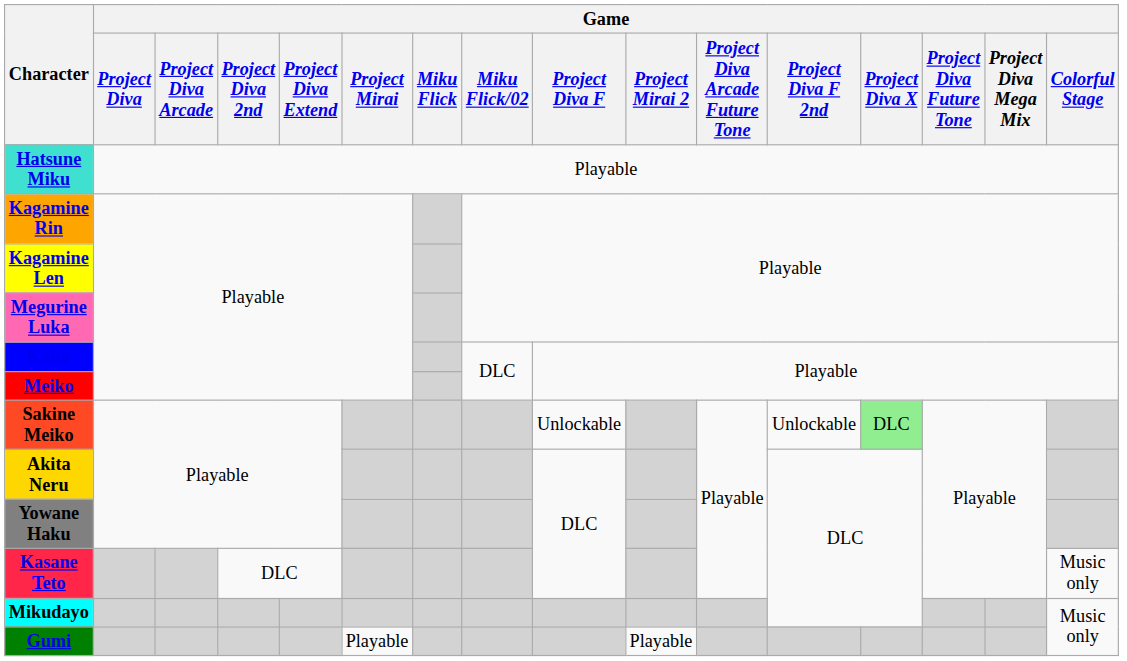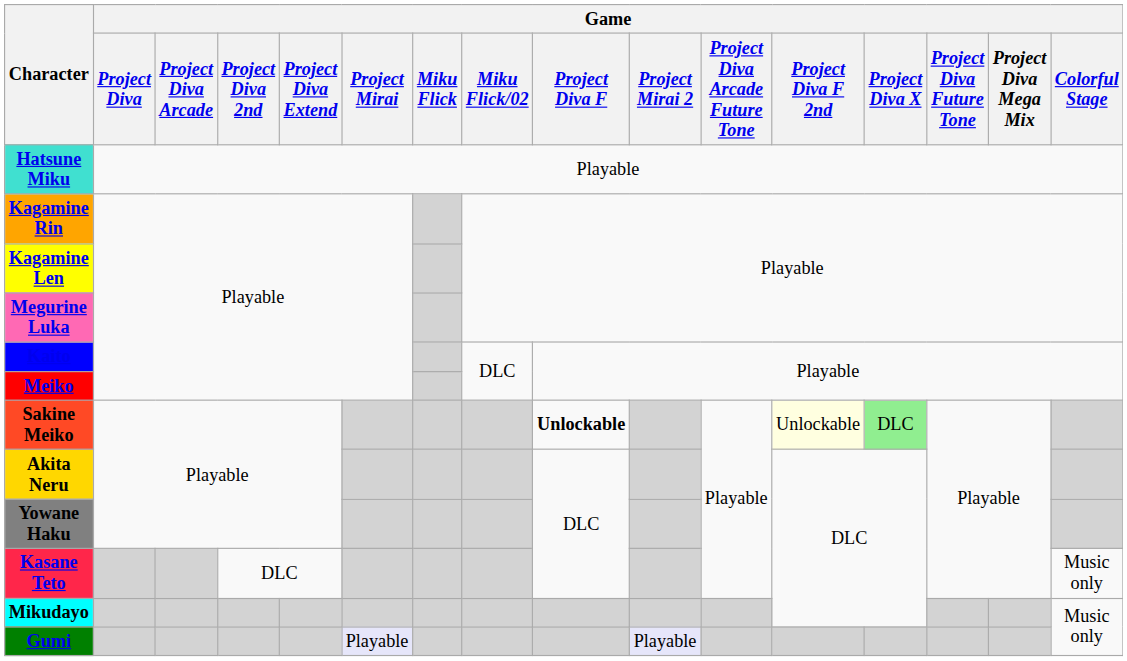(579, 424) normal -> (581, 424) bold
(814, 424) no background -> (818, 424) lightyellow background
(377, 641) no background -> (377, 641) lavender background
(661, 641) no background -> (665, 641) lavender background
